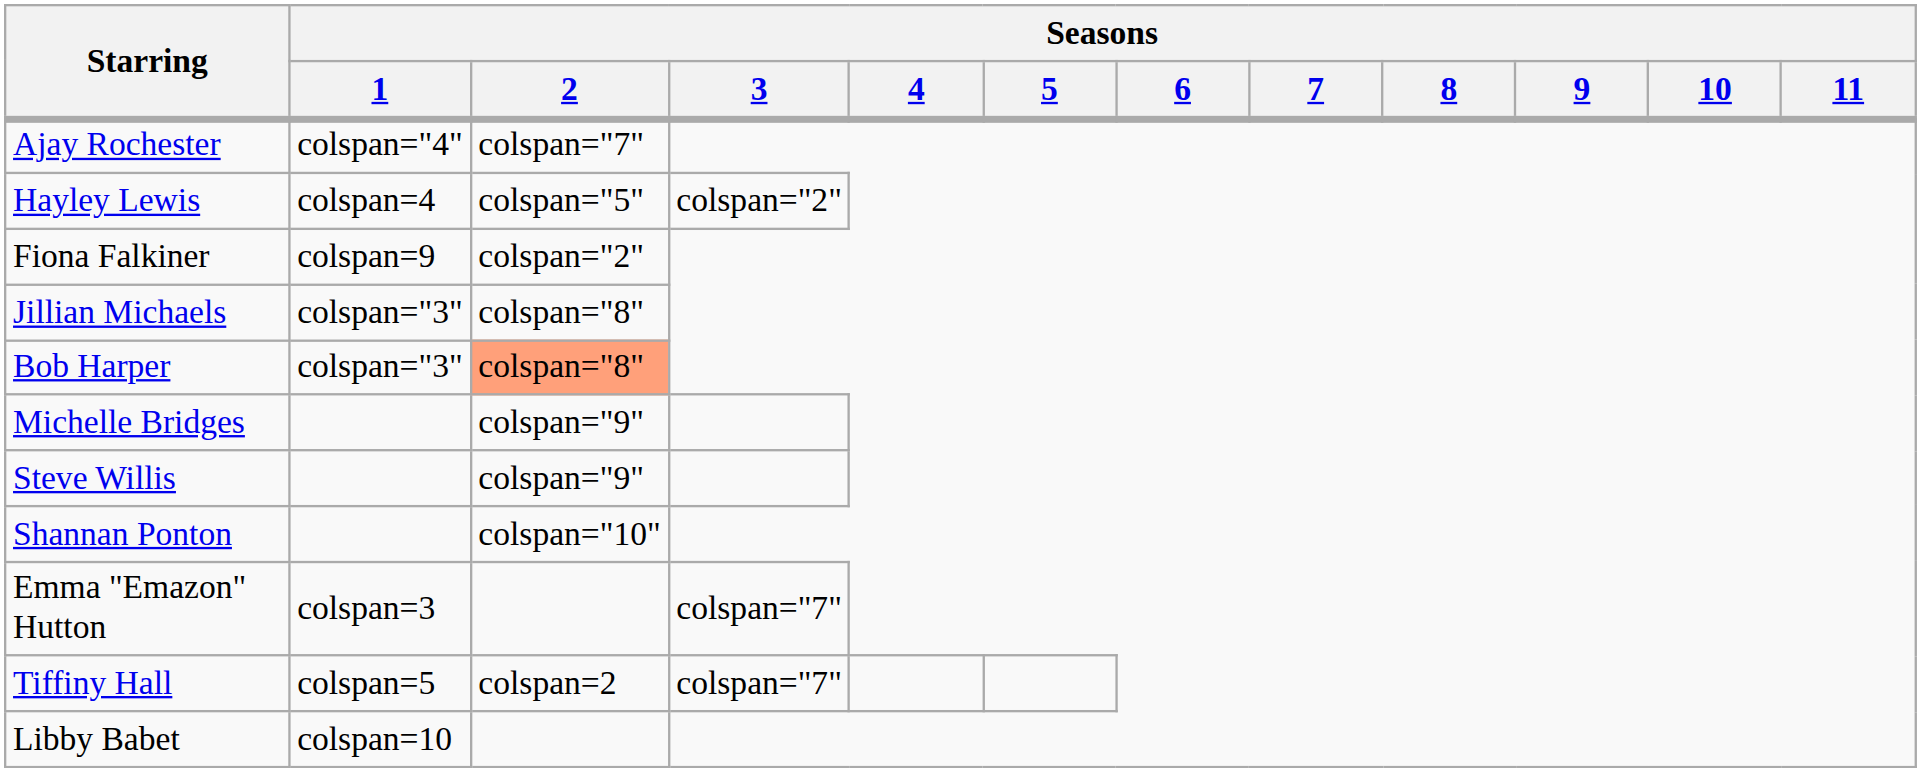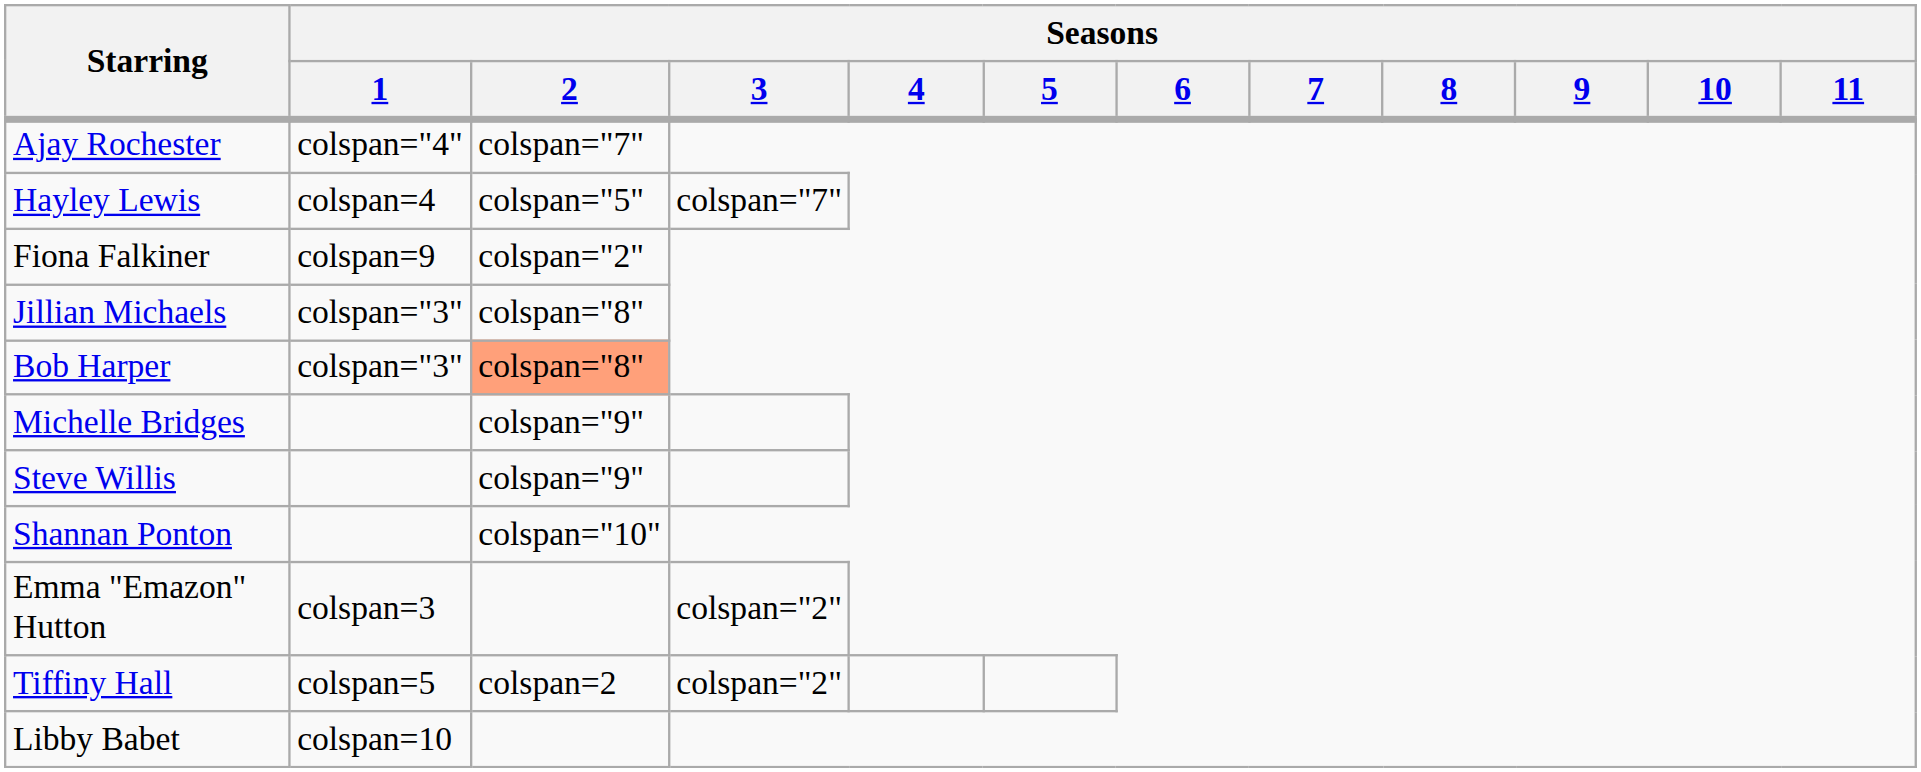(759, 200) colspan="2" -> (759, 200) colspan="7"
(759, 608) colspan="7" -> (759, 608) colspan="2"
(759, 683) colspan="7" -> (759, 683) colspan="2"
